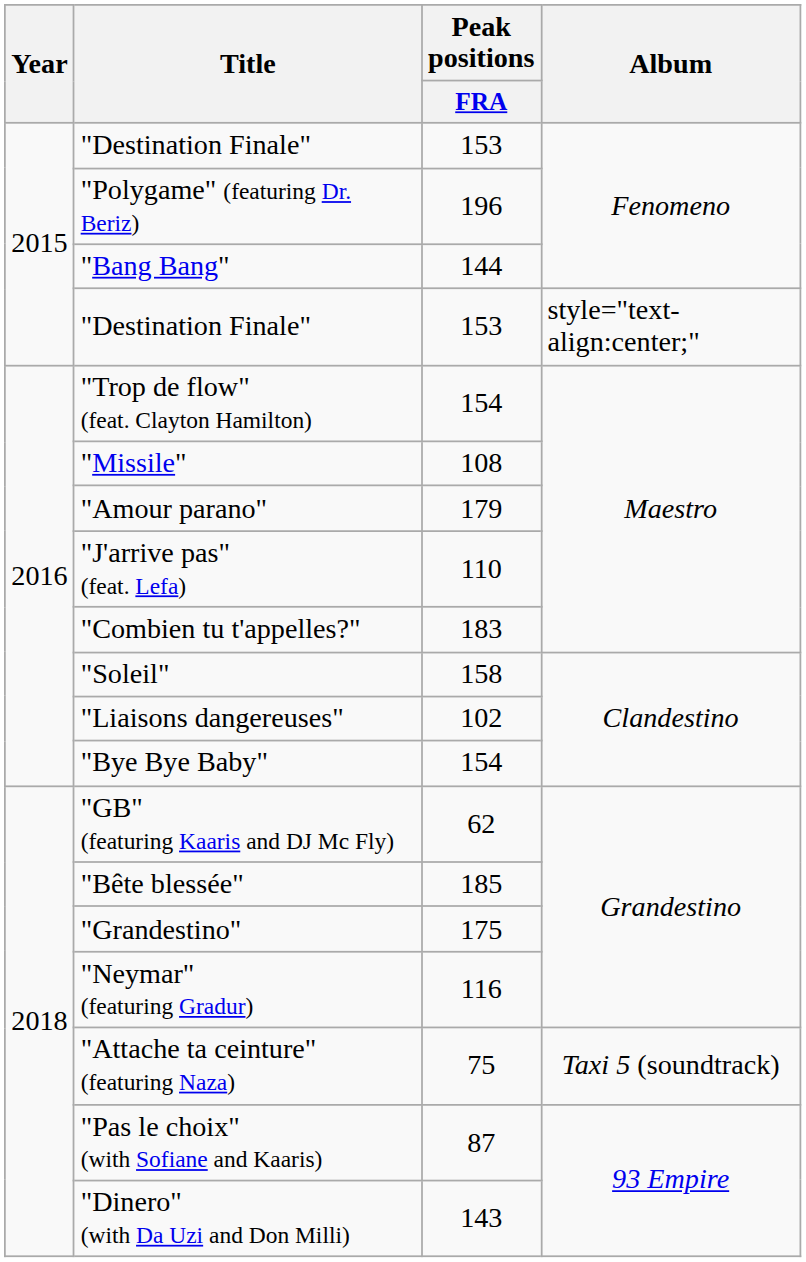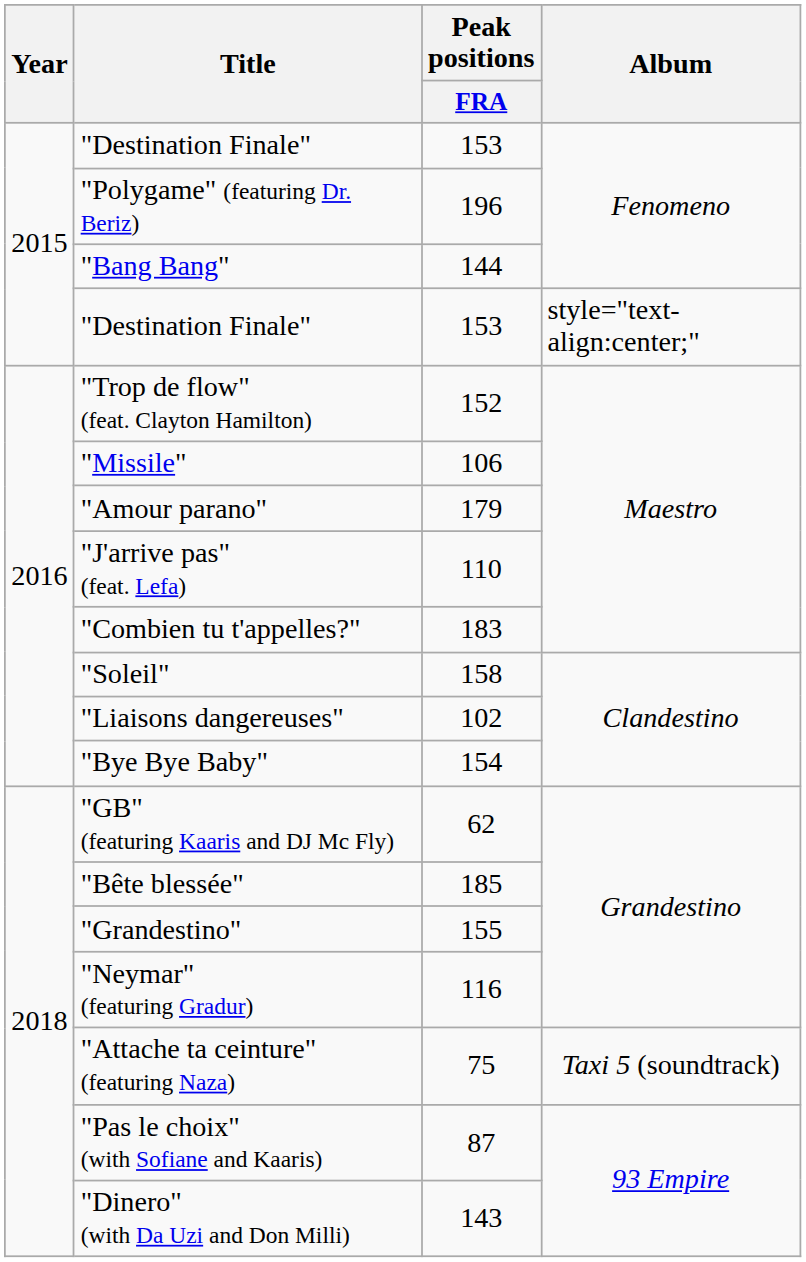(481, 402) 154 -> (481, 402) 152
(481, 463) 108 -> (481, 463) 106
(481, 928) 175 -> (481, 928) 155
